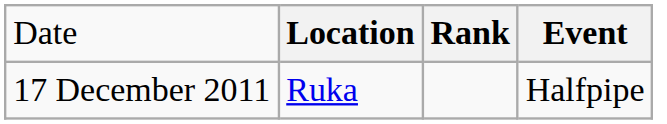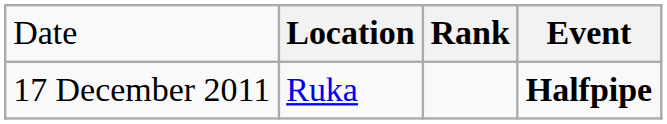(585, 88) normal -> (589, 88) bold
